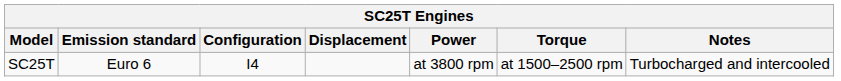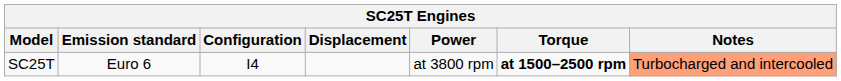(562, 64) normal -> (563, 64) bold
(730, 64) no background -> (733, 64) lightsalmon background
